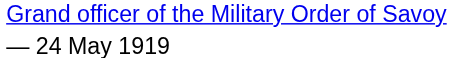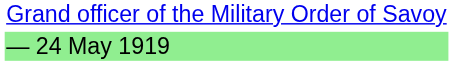(88, 46) no background -> (88, 46) lightgreen background
